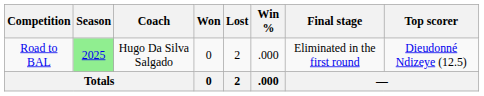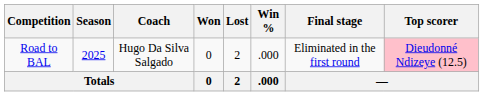(94, 55) lightgreen background -> (94, 55) no background
(431, 55) no background -> (431, 55) pink background
